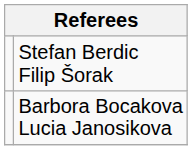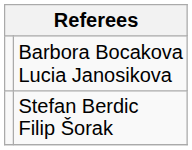rows swapped: (78, 63) <-> (101, 117)
